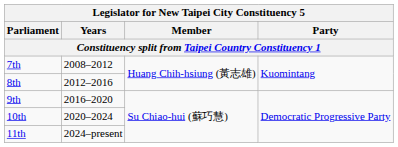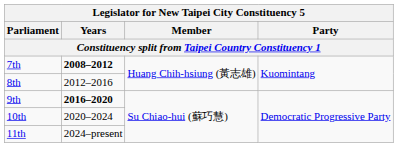(88, 64) normal -> (88, 64) bold
(88, 99) normal -> (88, 99) bold
